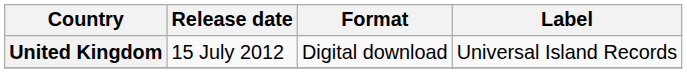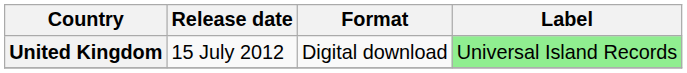(567, 51) no background -> (567, 51) lightgreen background
